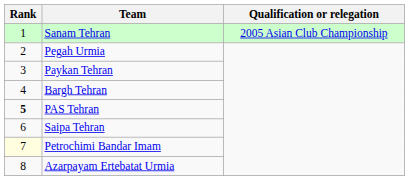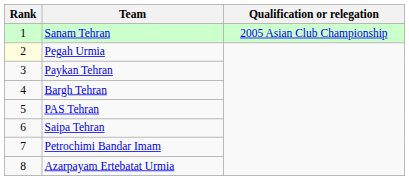(23, 52) no background -> (23, 52) lightyellow background
(23, 109) bold -> (23, 109) normal
(23, 147) lightyellow background -> (23, 147) no background
